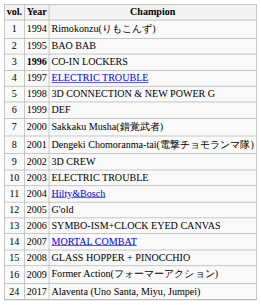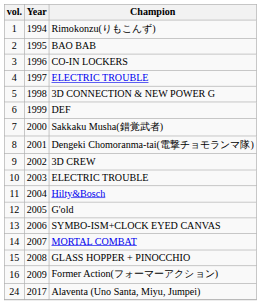(37, 62) bold -> (37, 62) normal
